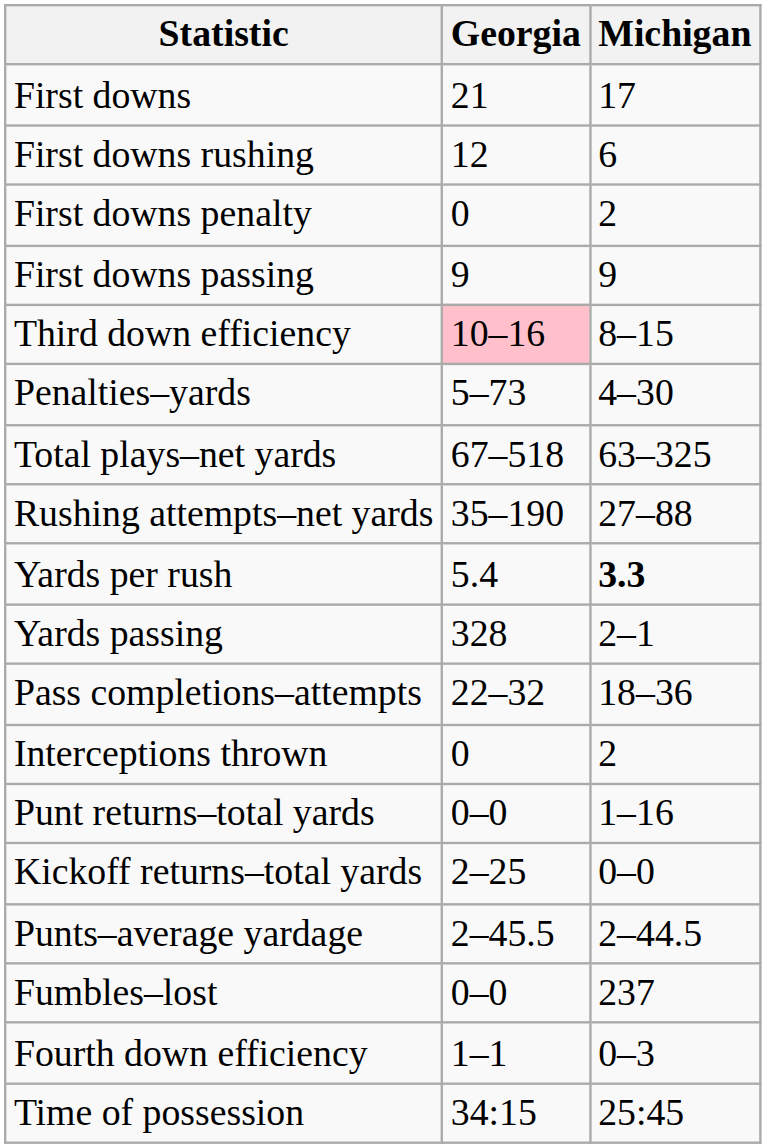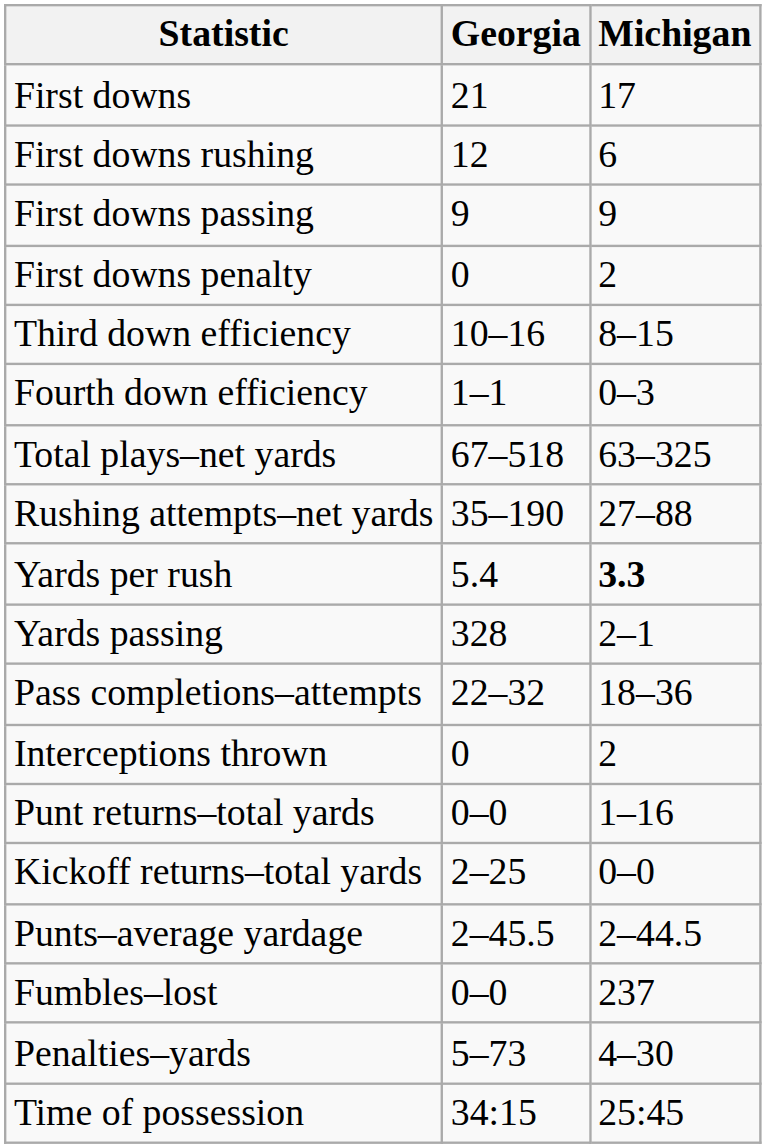rows swapped: (164, 273) <-> (163, 214)
(498, 333) pink background -> (498, 333) no background
rows swapped: (191, 1052) <-> (132, 393)
